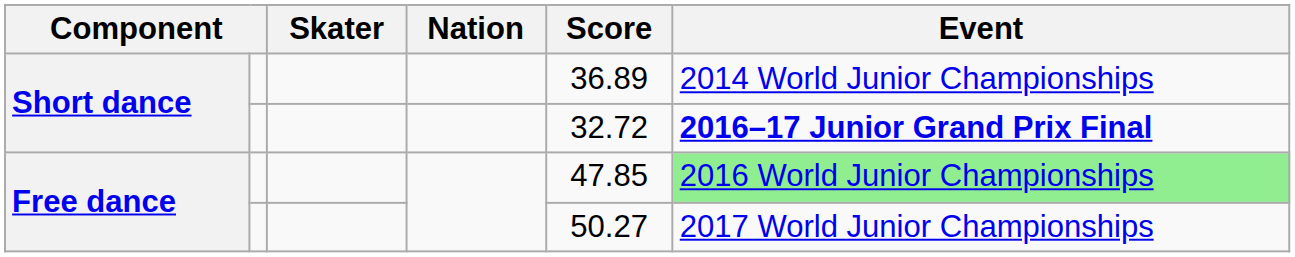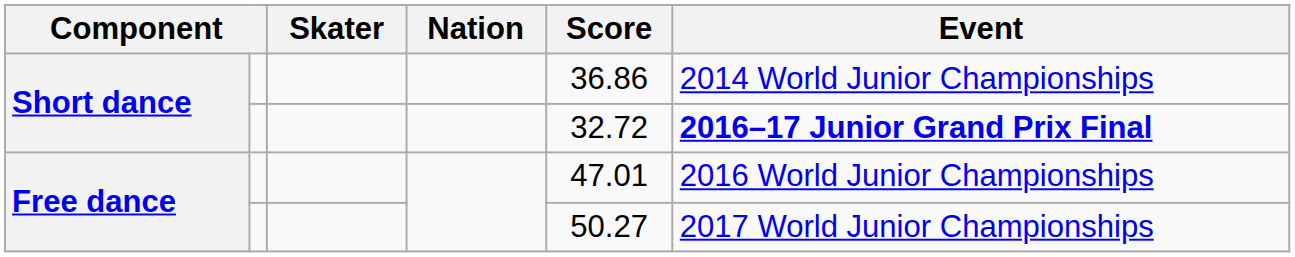(609, 78) 36.89 -> (609, 78) 36.86
(609, 176) 47.85 -> (609, 176) 47.01
(917, 176) lightgreen background -> (917, 176) no background
